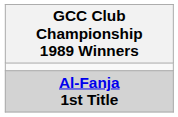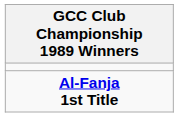(89, 91) lightgrey background -> (89, 91) no background
